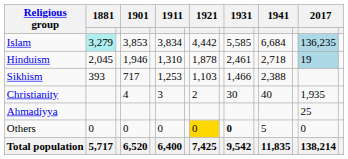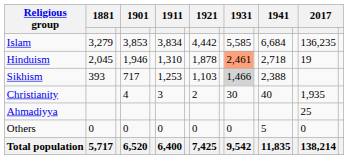(101, 42) paleturquoise background -> (101, 42) no background
(318, 42) lightblue background -> (318, 42) no background
(239, 59) no background -> (239, 59) lightsalmon background
(306, 59) lightblue background -> (306, 59) no background
(239, 77) no background -> (239, 77) lightgrey background
(195, 128) gold background -> (195, 128) no background
(229, 128) bold -> (229, 128) normal
